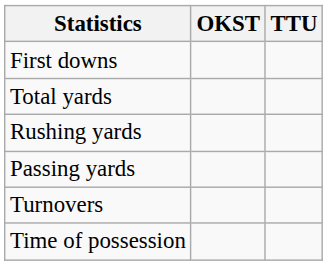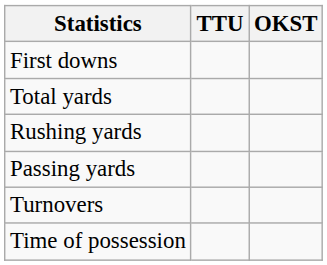columns swapped: (228, 23) <-> (294, 23)
